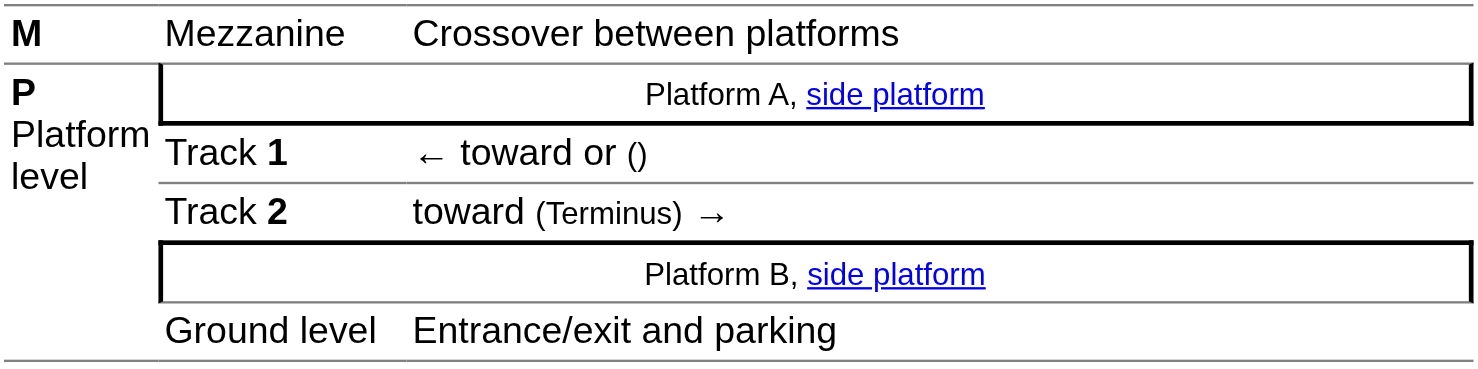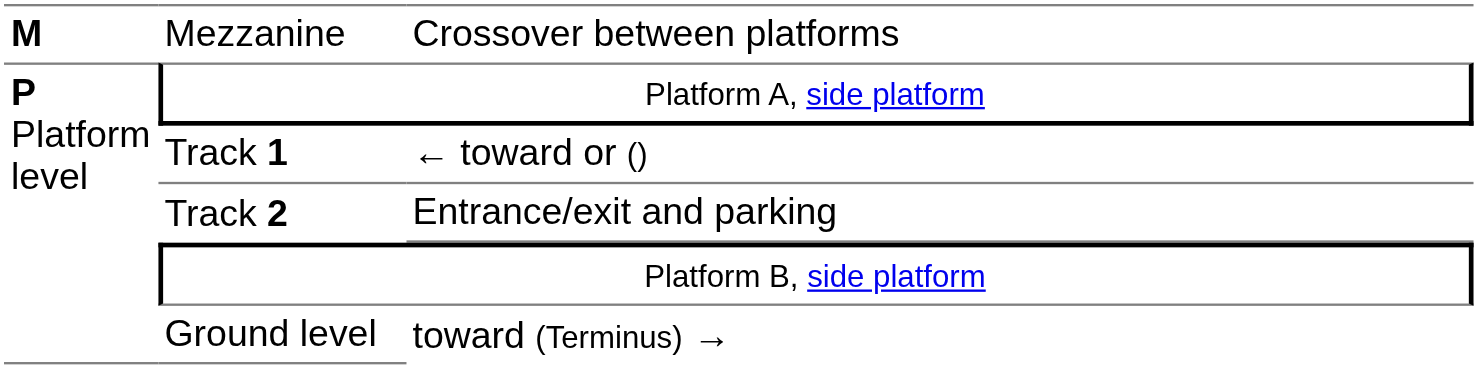(571, 211) toward (Terminus) → -> (625, 211) Entrance/exit and parking
(625, 330) Entrance/exit and parking -> (571, 334) toward (Terminus) →
